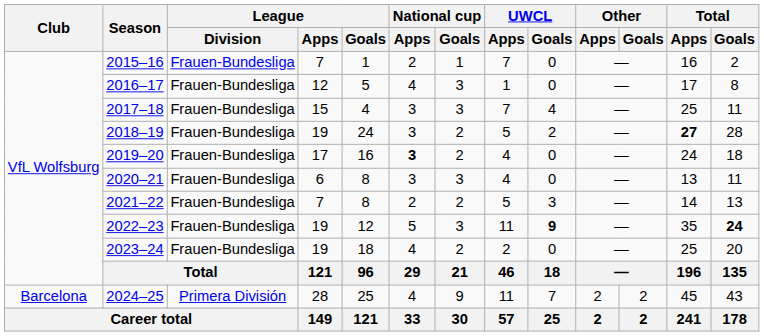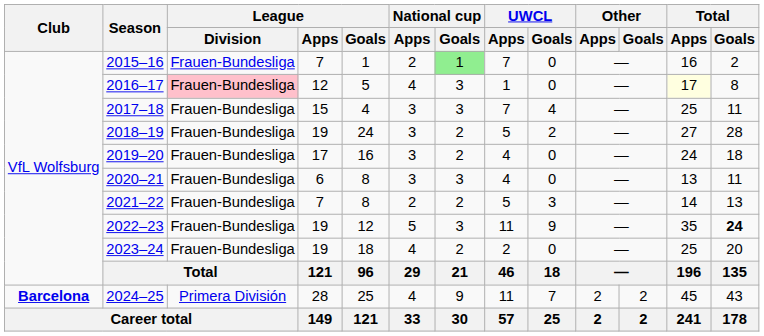(460, 62) no background -> (460, 62) lightgreen background
(233, 86) no background -> (233, 86) pink background
(689, 86) no background -> (689, 86) lightyellow background
(689, 132) bold -> (689, 132) normal
(412, 156) bold -> (412, 156) normal
(552, 226) bold -> (552, 226) normal
(54, 296) normal -> (54, 296) bold
